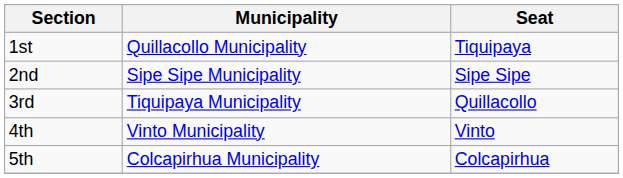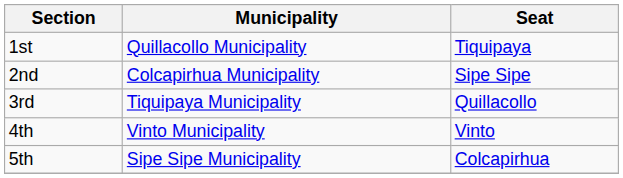(214, 74) Sipe Sipe Municipality -> (223, 74) Colcapirhua Municipality
(223, 159) Colcapirhua Municipality -> (214, 159) Sipe Sipe Municipality
